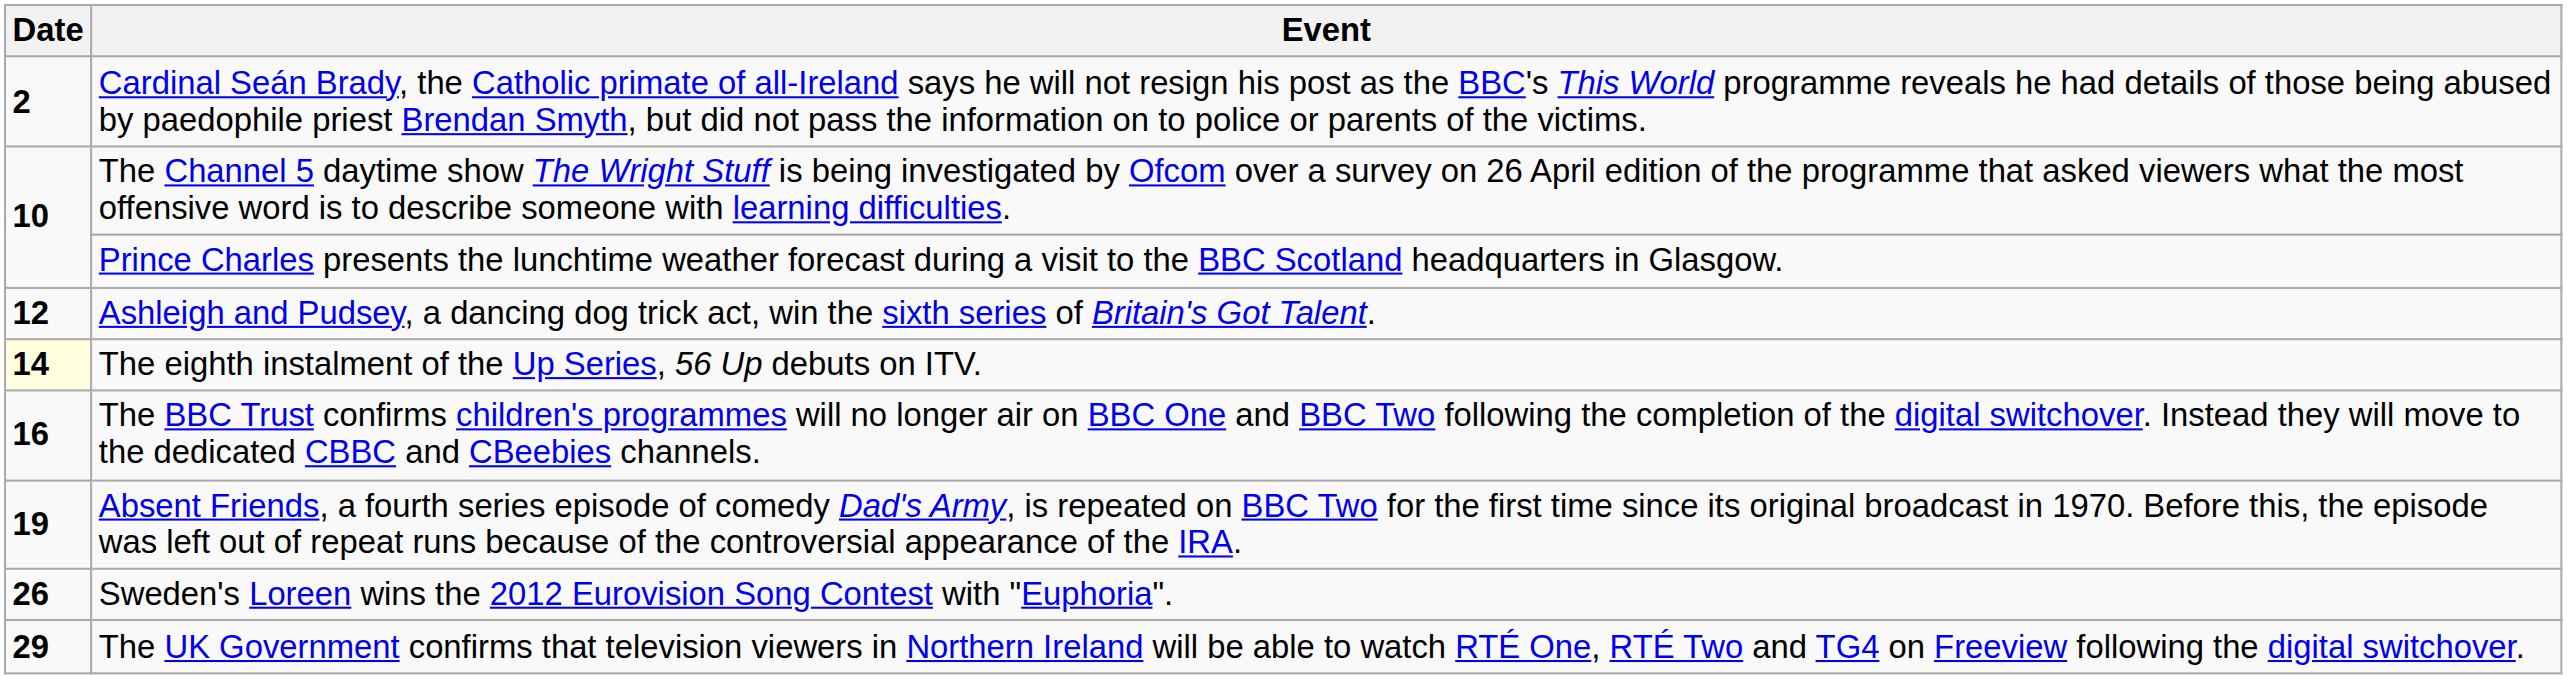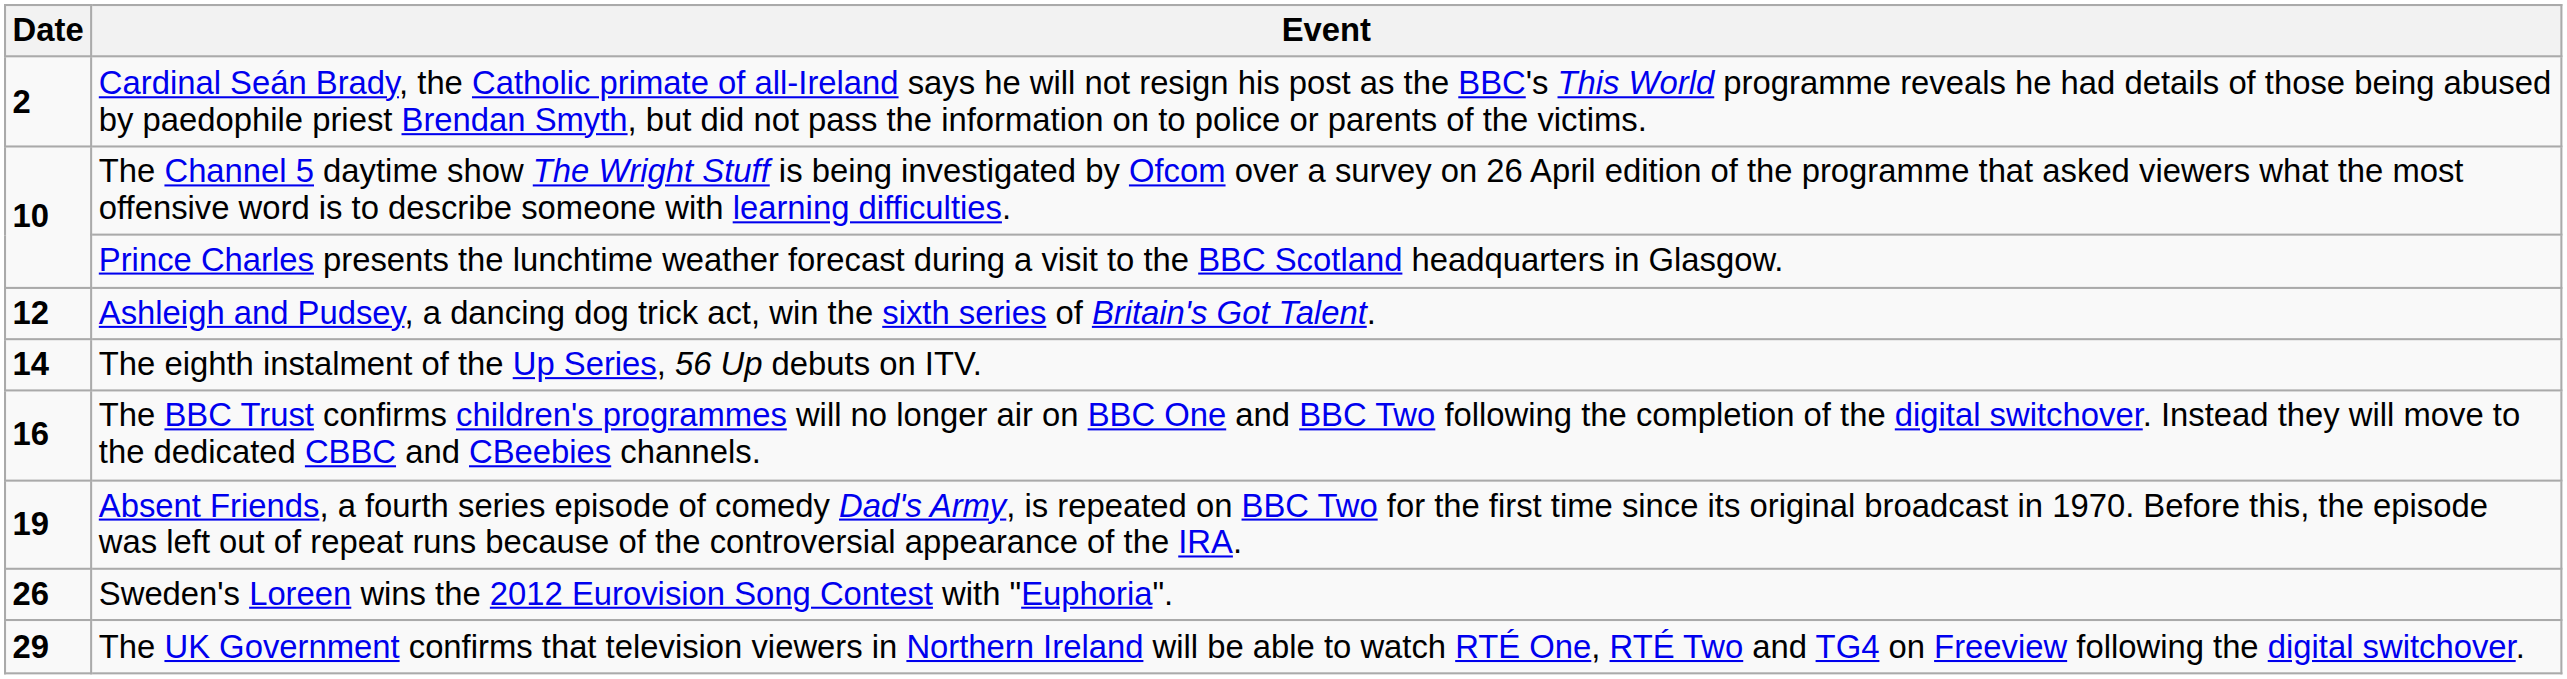(31, 364) lightyellow background -> (31, 364) no background
